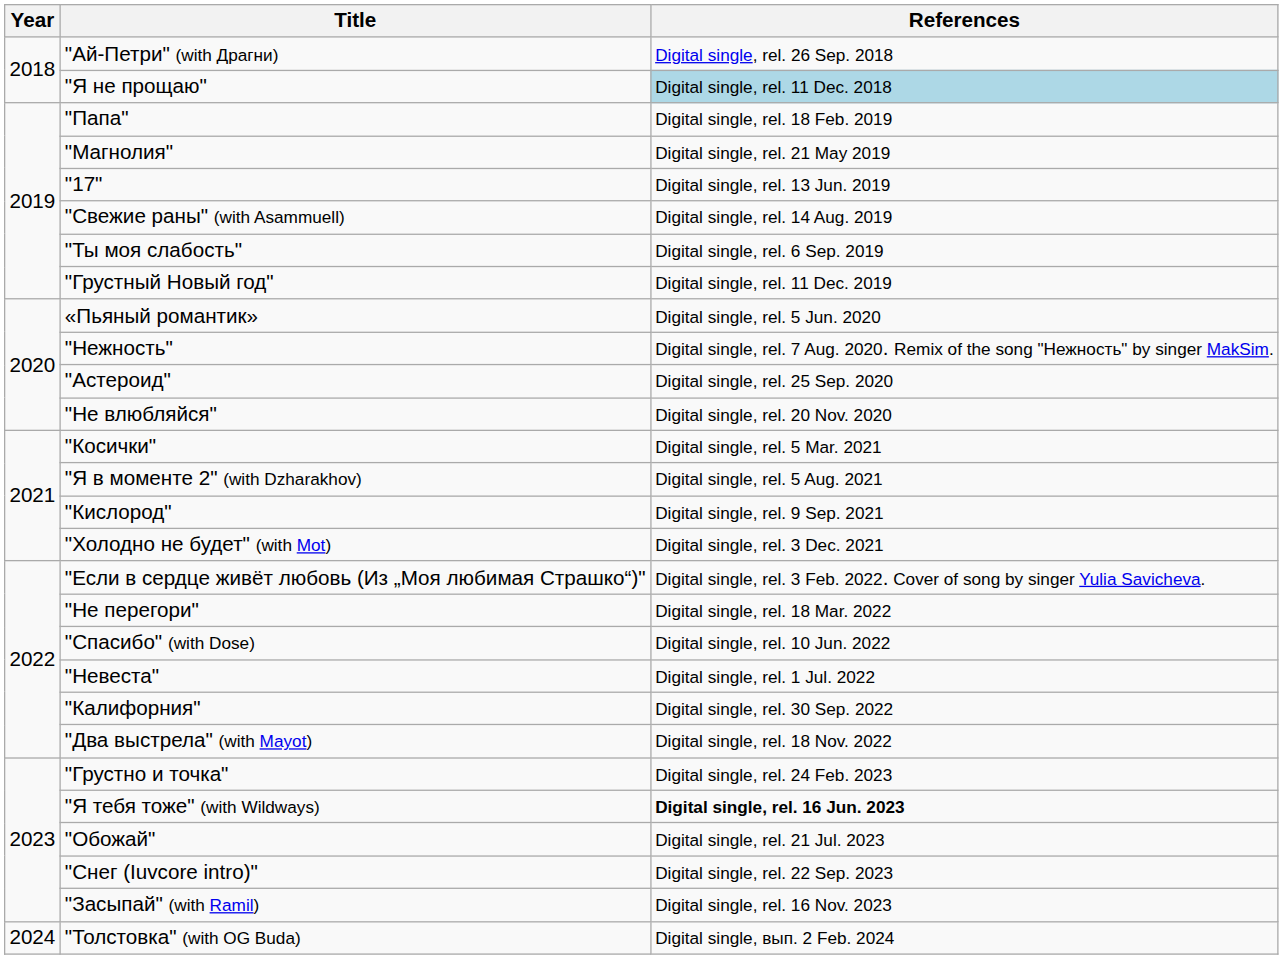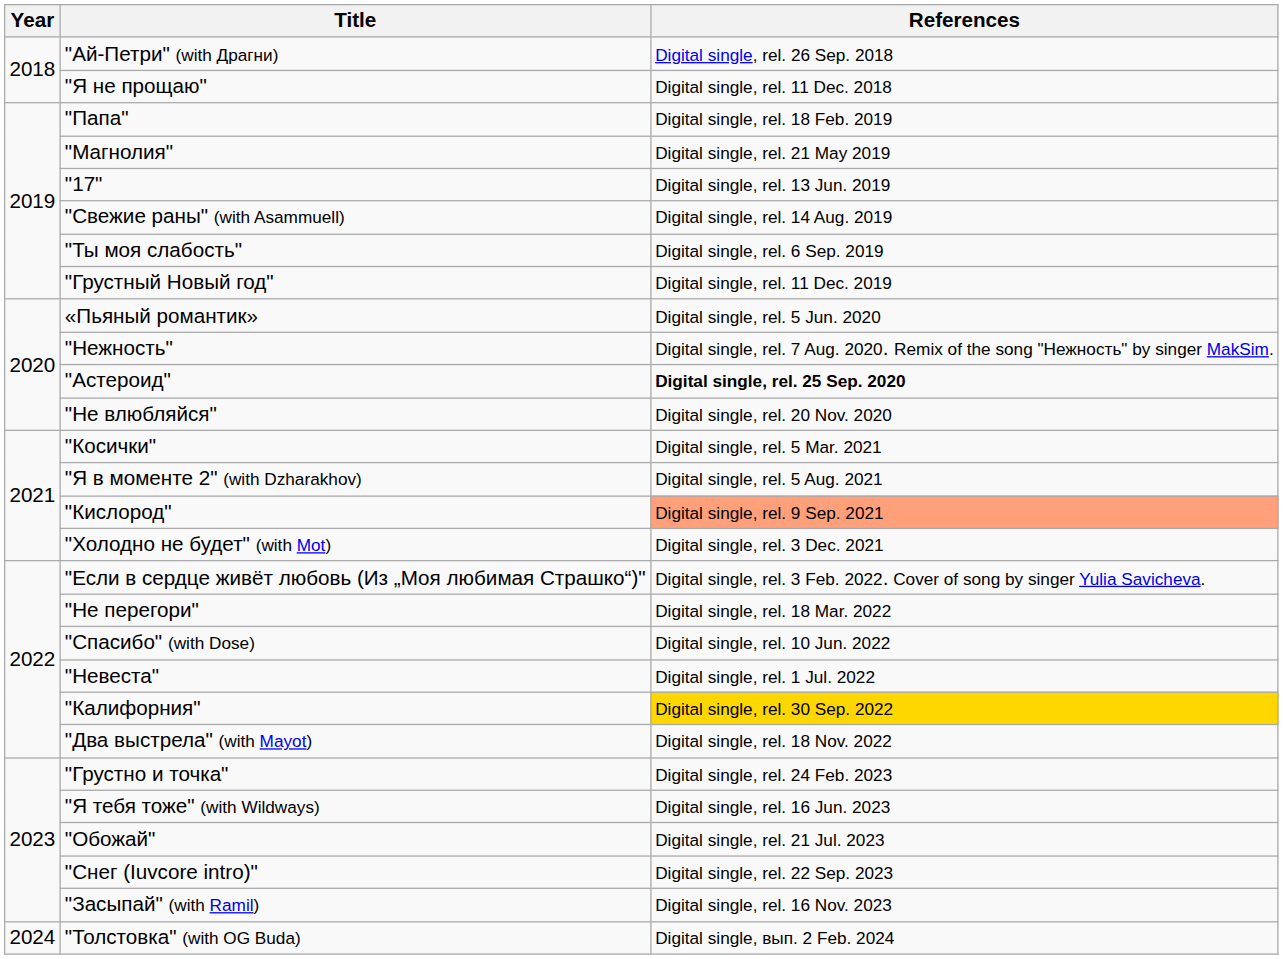(774, 87) lightblue background -> (774, 87) no background
(774, 382) normal -> (780, 380) bold
(769, 513) no background -> (769, 513) lightsalmon background
(774, 709) no background -> (774, 709) gold background
(780, 806) bold -> (773, 807) normal
